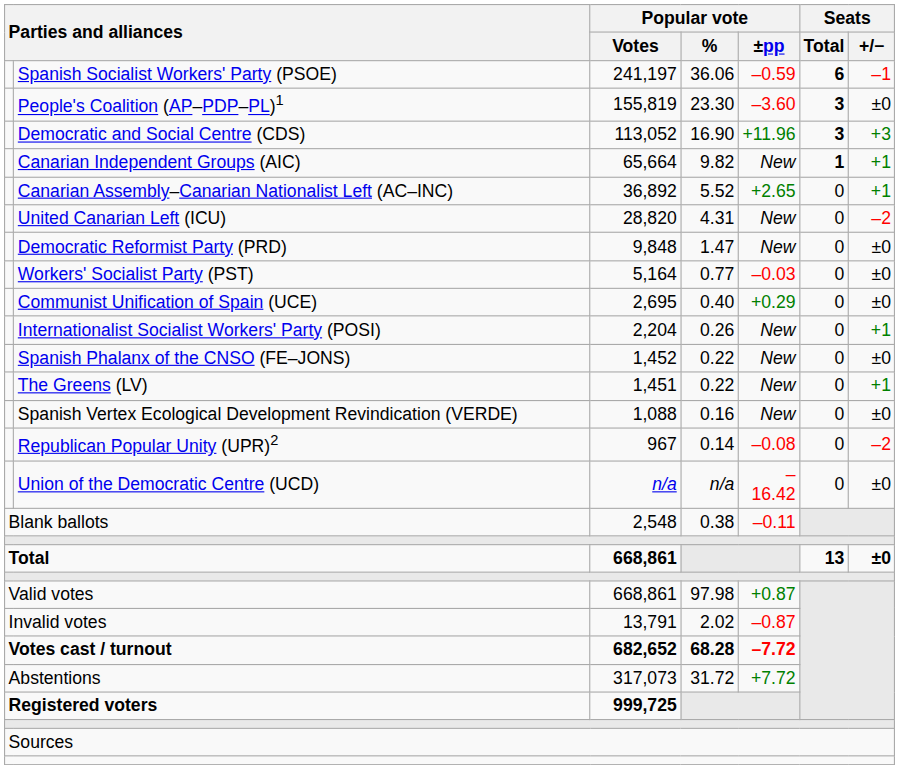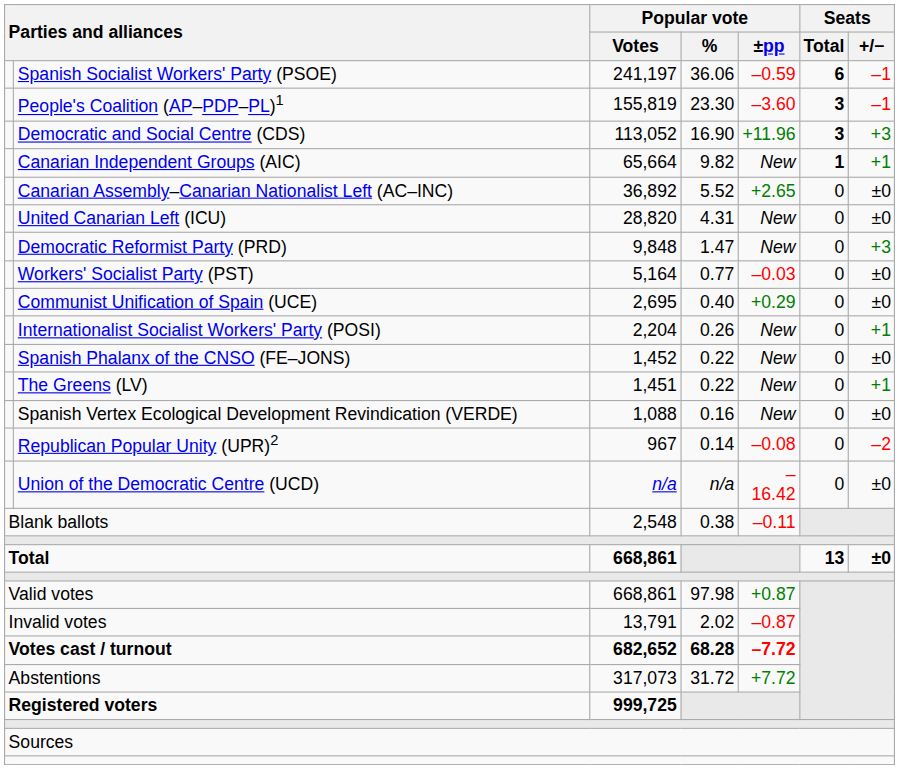(881, 104) ±0 -> (881, 104) –1
(881, 190) +1 -> (881, 190) ±0
(881, 218) –2 -> (881, 218) ±0
(881, 246) ±0 -> (881, 246) +3
